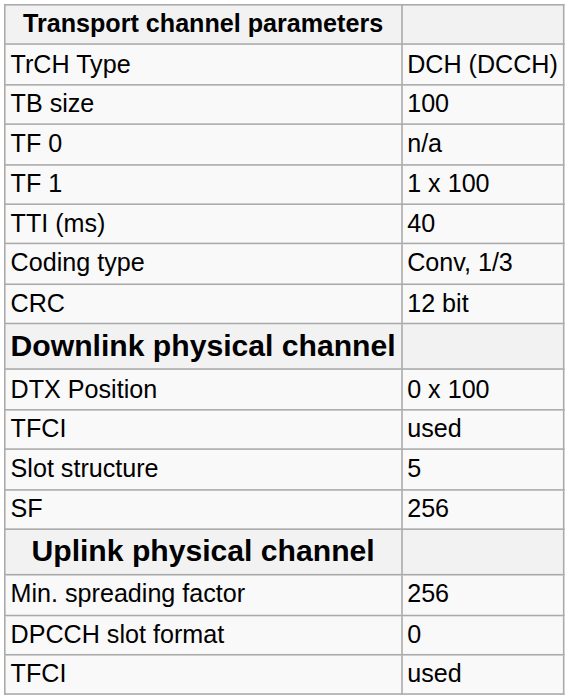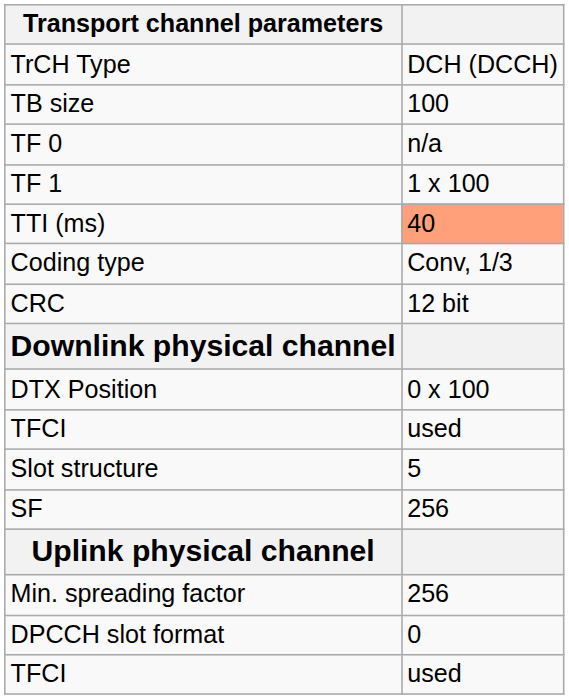(421, 223) no background -> (421, 223) lightsalmon background
